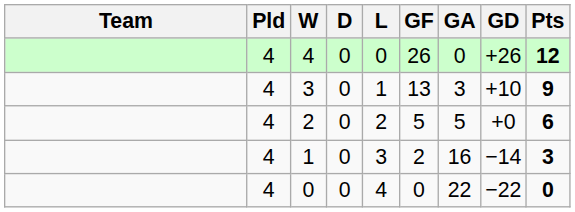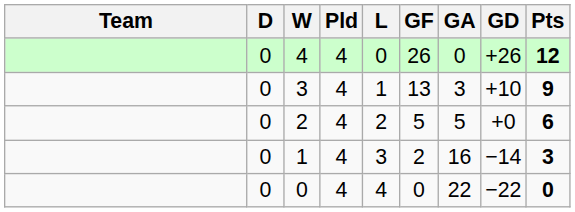columns swapped: (269, 21) <-> (345, 21)
